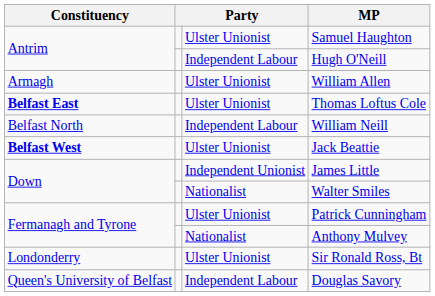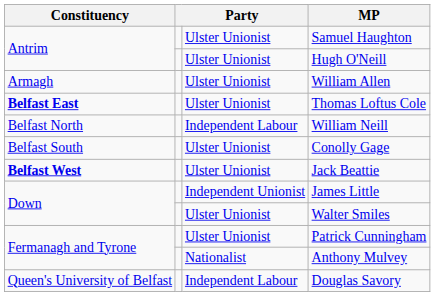(241, 59) Independent Labour -> (228, 59) Ulster Unionist
+ row: (350, 147)
(216, 192) Nationalist -> (228, 214) Ulster Unionist
- row: (367, 258)
